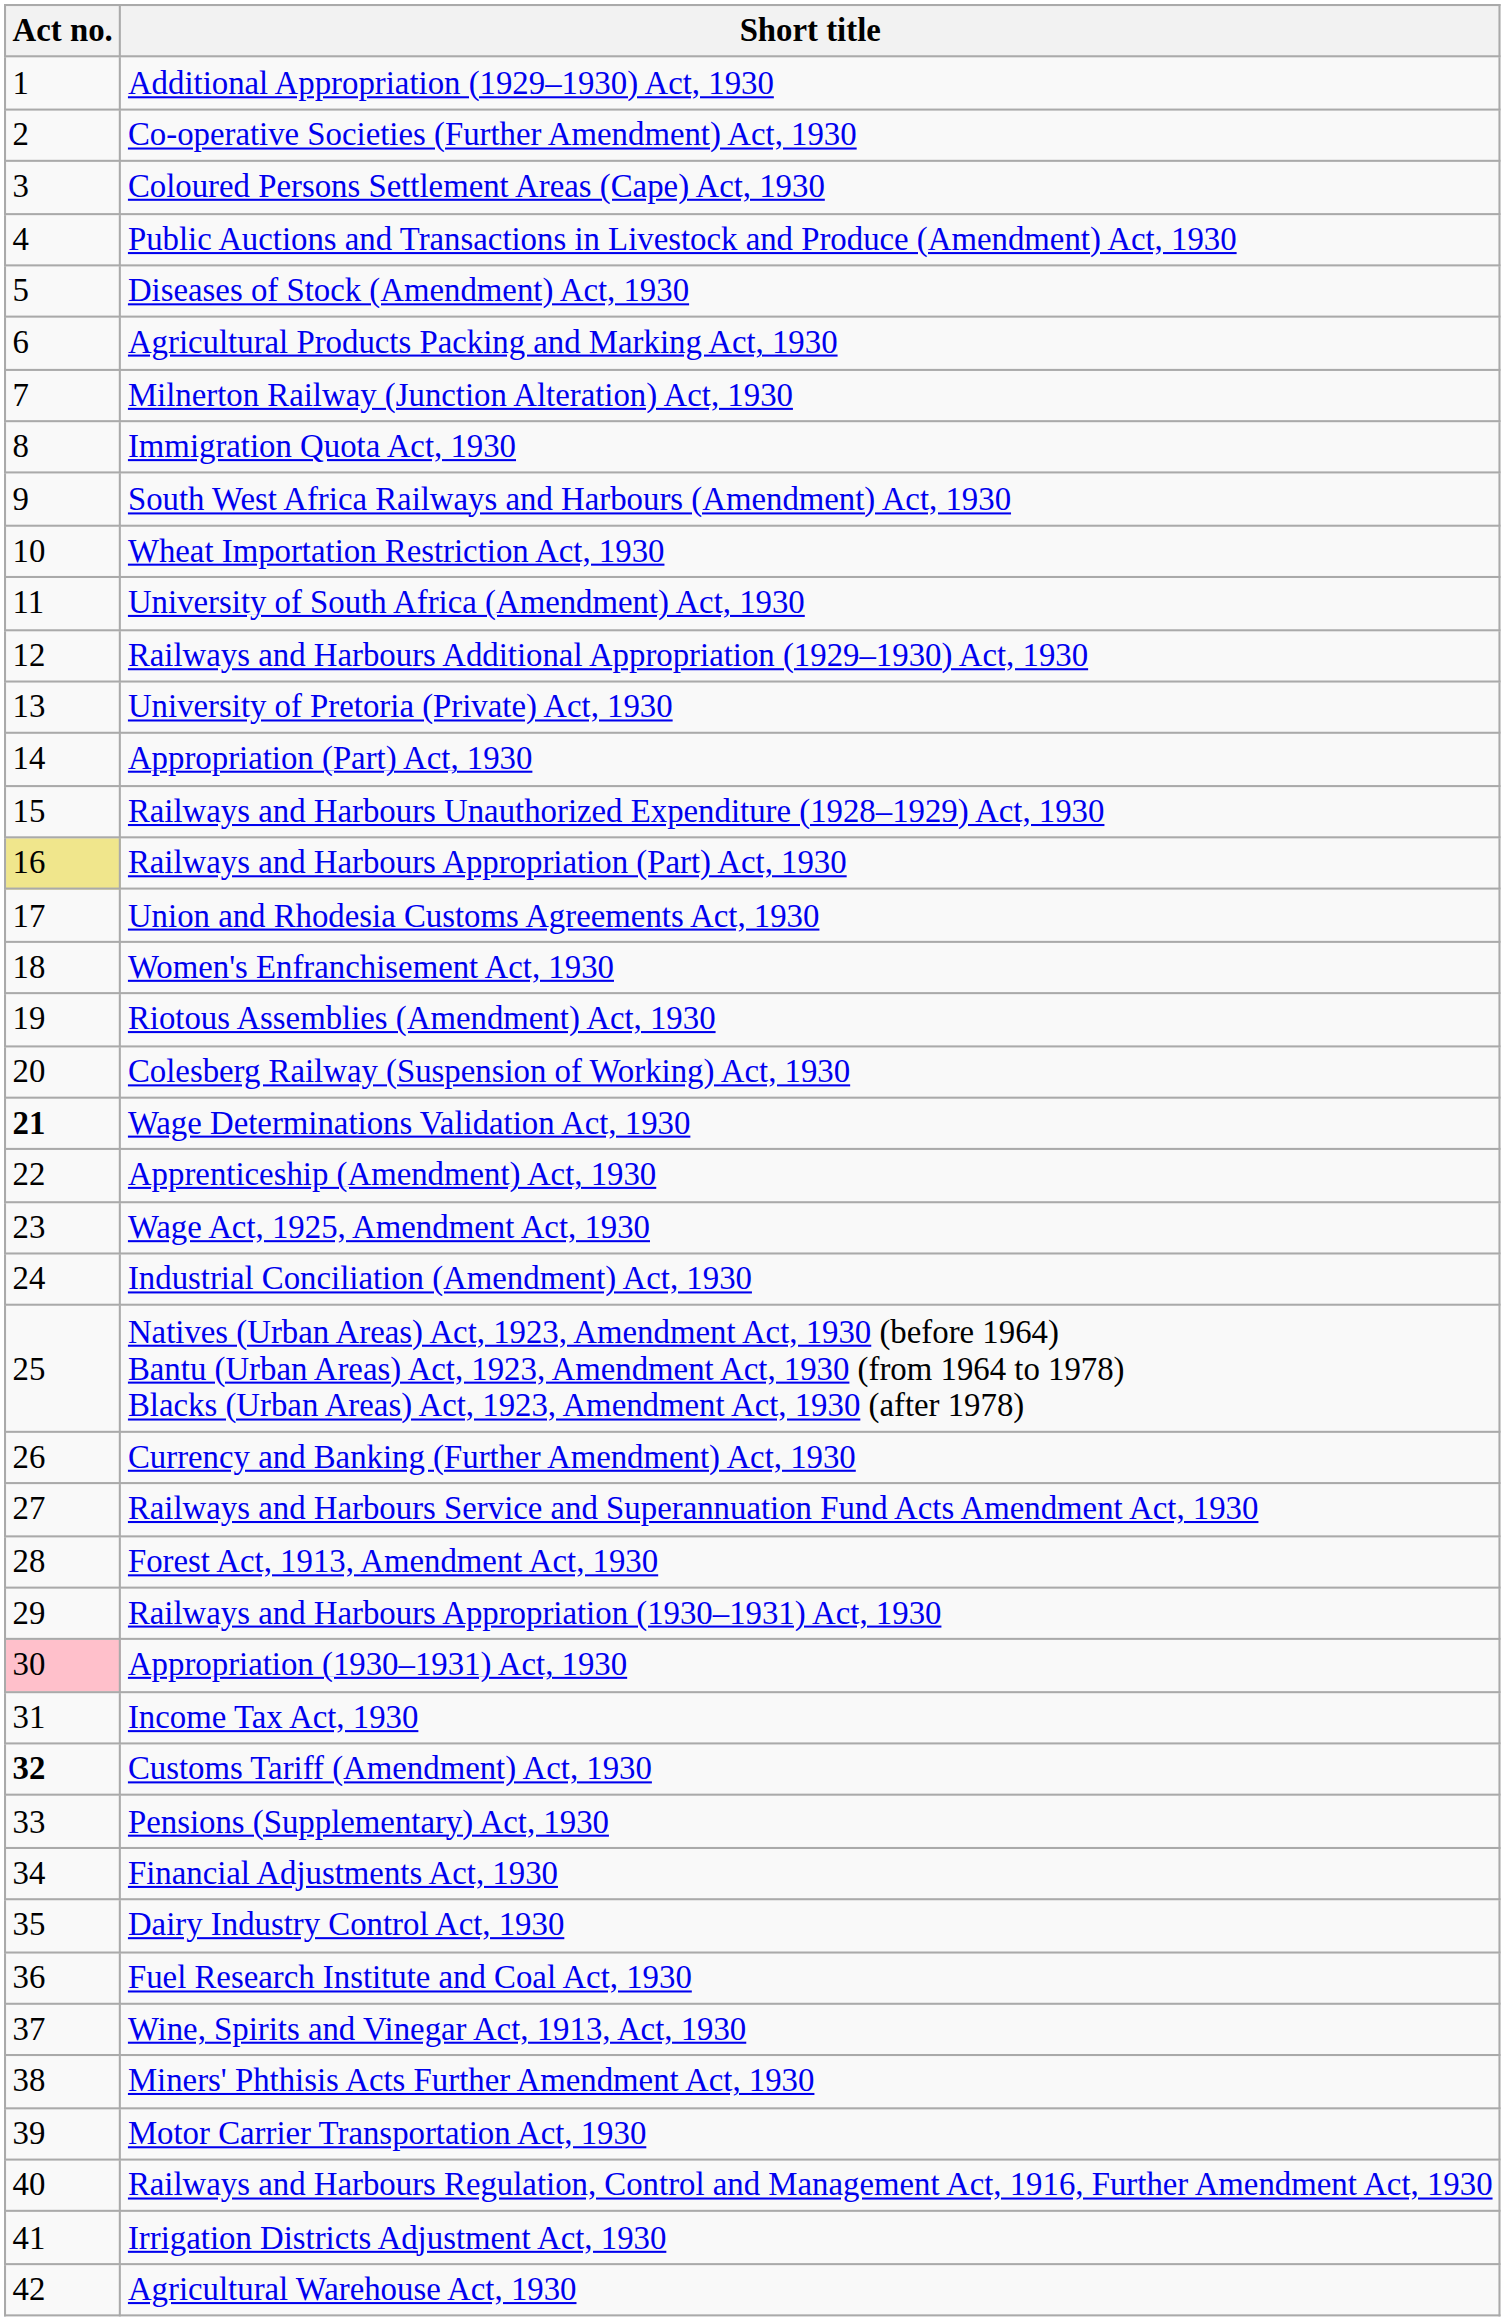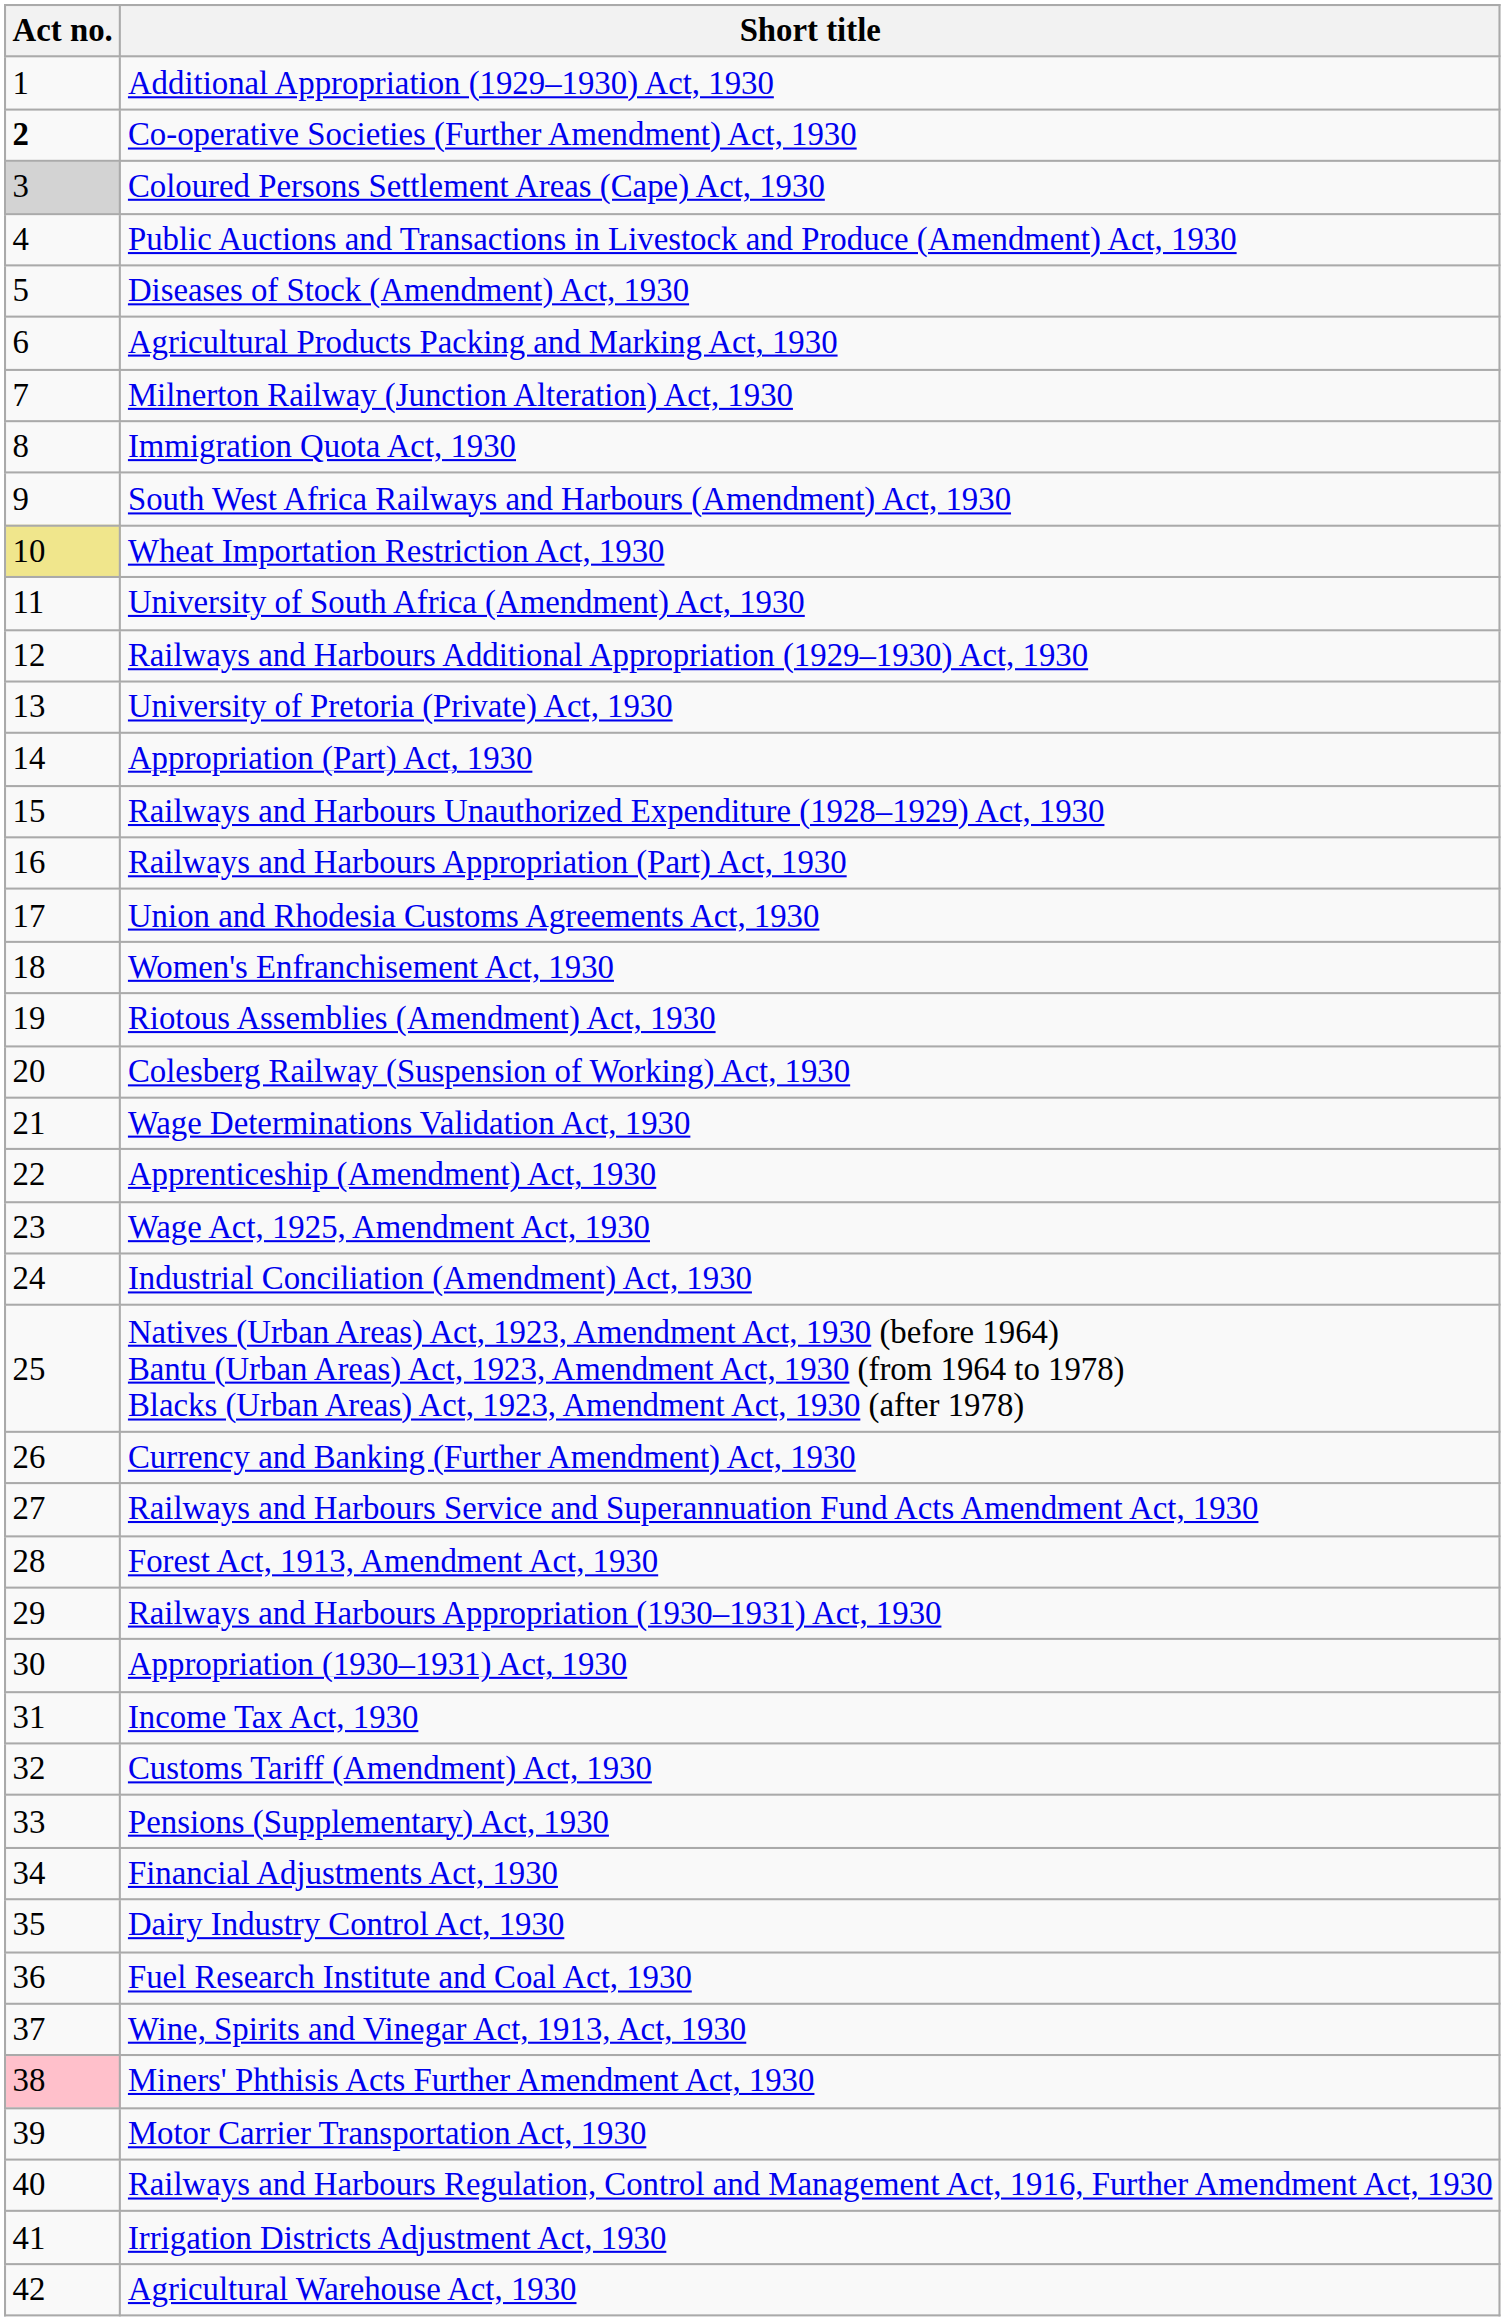(21, 134) normal -> (21, 134) bold
(21, 186) no background -> (21, 186) lightgrey background
(29, 550) no background -> (29, 550) khaki background
(29, 862) khaki background -> (29, 862) no background
(29, 1122) bold -> (29, 1122) normal
(29, 1664) pink background -> (29, 1664) no background
(29, 1768) bold -> (29, 1768) normal
(29, 2081) no background -> (29, 2081) pink background
